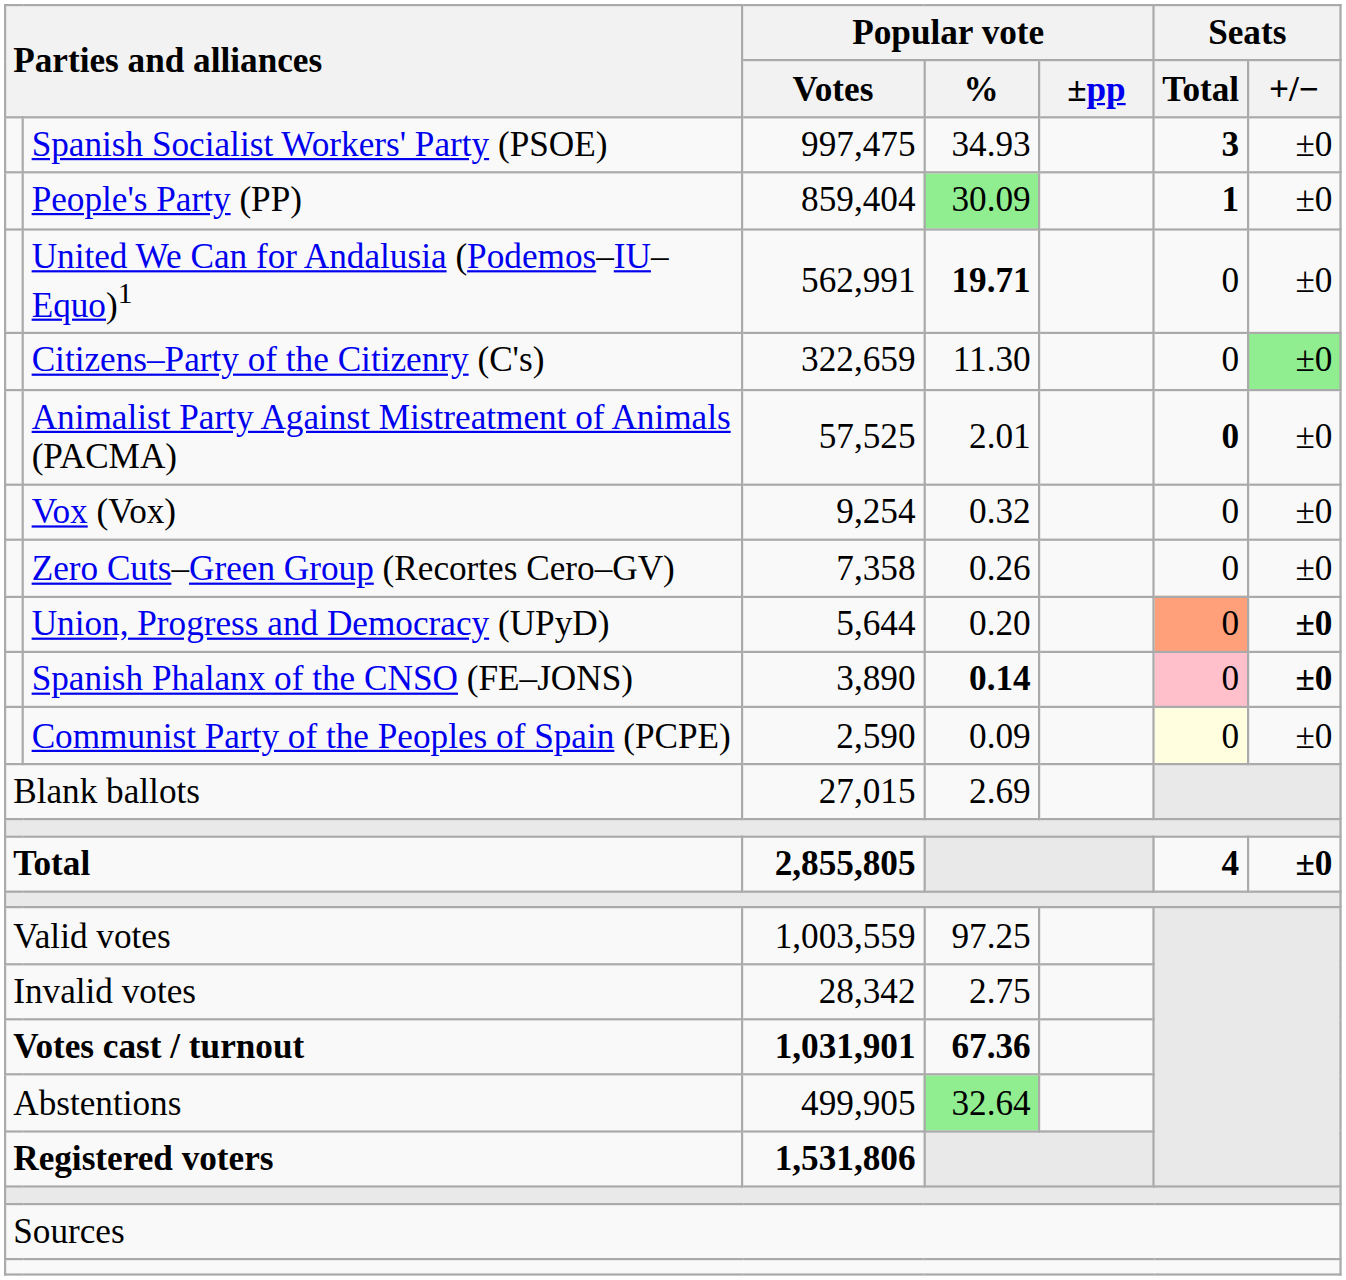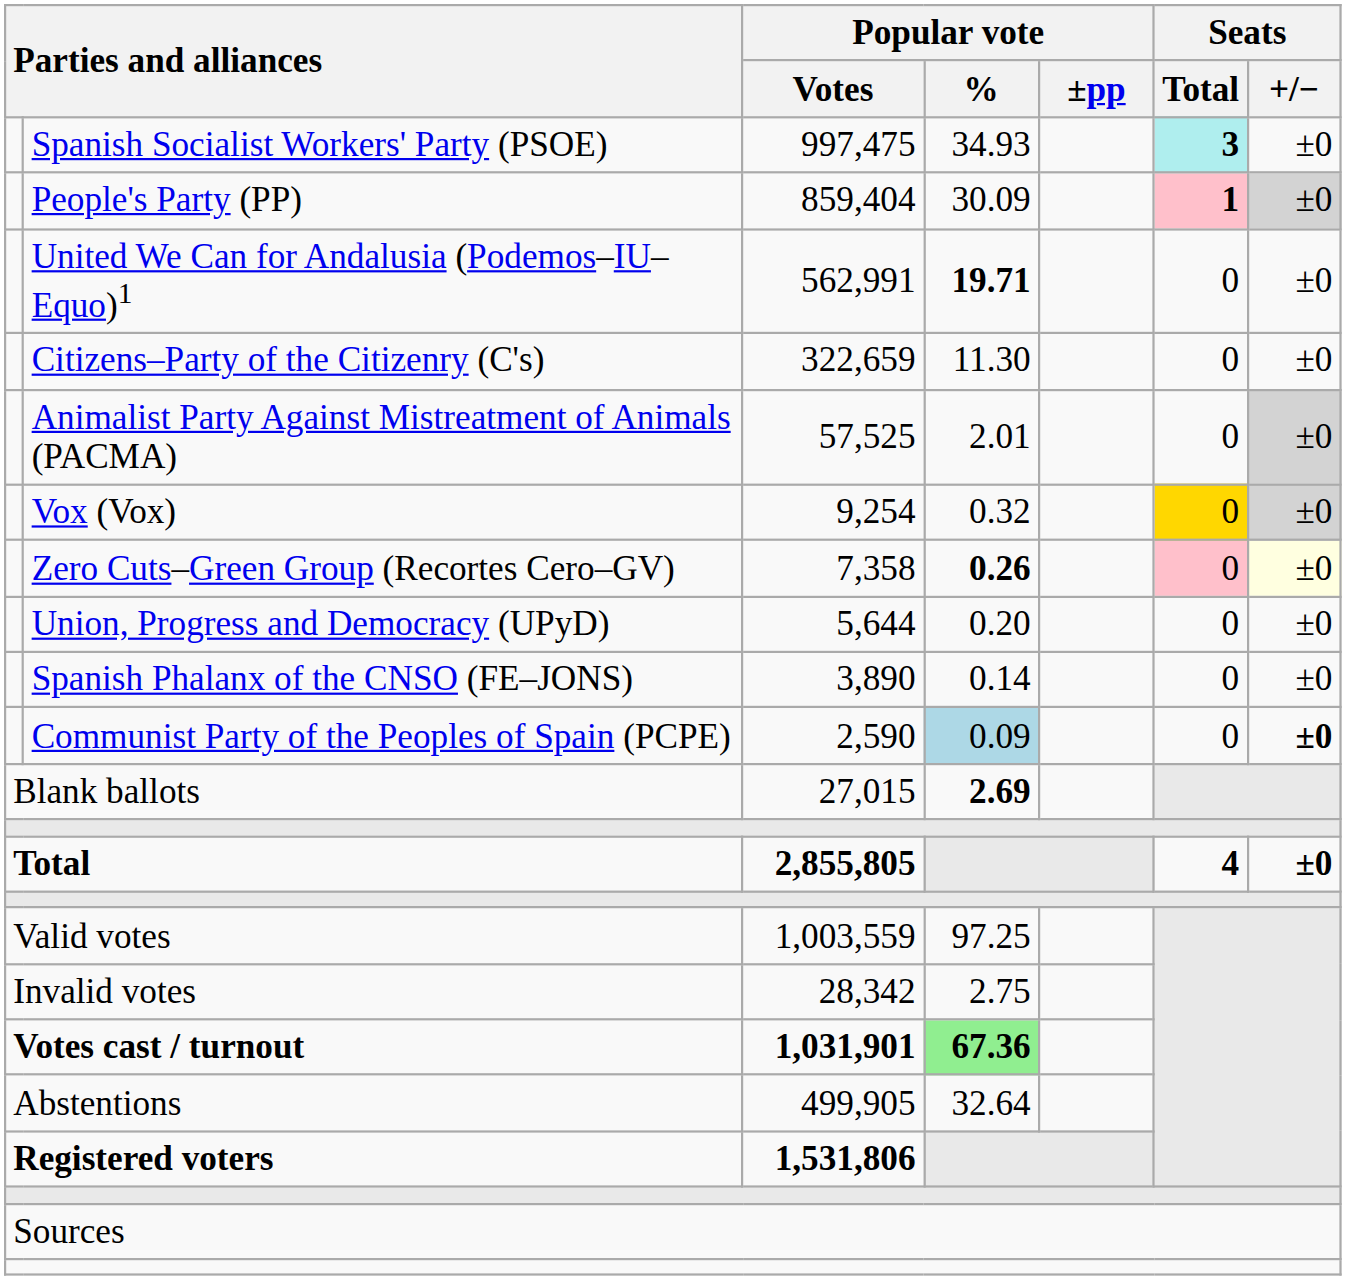(1230, 144) no background -> (1230, 144) paleturquoise background
(991, 199) lightgreen background -> (991, 199) no background
(1230, 199) no background -> (1230, 199) pink background
(1314, 199) no background -> (1314, 199) lightgrey background
(1314, 360) lightgreen background -> (1314, 360) no background
(1230, 436) bold -> (1230, 436) normal
(1314, 436) no background -> (1314, 436) lightgrey background
(1230, 511) no background -> (1230, 511) gold background
(1314, 511) no background -> (1314, 511) lightgrey background
(1000, 567) normal -> (1000, 567) bold
(1230, 567) no background -> (1230, 567) pink background
(1314, 567) no background -> (1314, 567) lightyellow background
(1230, 623) lightsalmon background -> (1230, 623) no background
(1314, 623) bold -> (1314, 623) normal
(1000, 679) bold -> (1000, 679) normal
(1230, 679) pink background -> (1230, 679) no background
(1314, 679) bold -> (1314, 679) normal
(1000, 735) no background -> (1000, 735) lightblue background
(1230, 735) lightyellow background -> (1230, 735) no background
(1314, 735) normal -> (1314, 735) bold
(1000, 791) normal -> (1000, 791) bold
(991, 1046) no background -> (991, 1046) lightgreen background
(991, 1102) lightgreen background -> (991, 1102) no background
